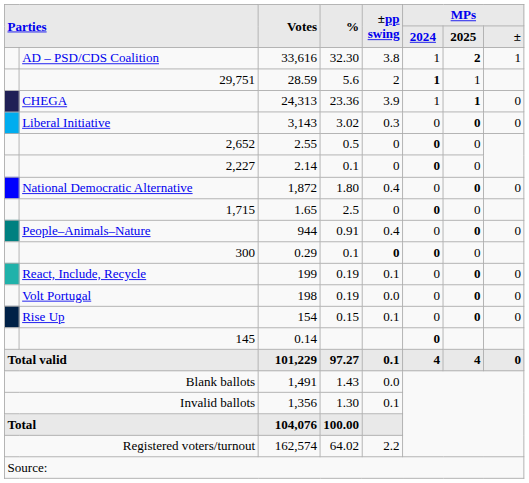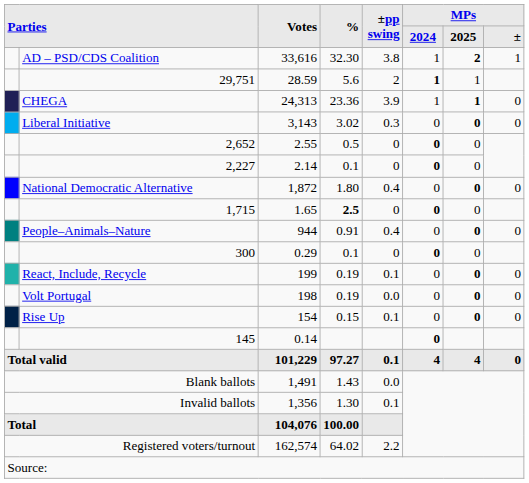(351, 209) normal -> (351, 209) bold
(396, 252) bold -> (396, 252) normal
